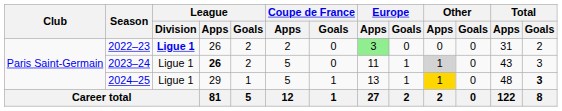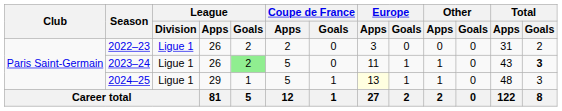(176, 47) bold -> (176, 47) normal
(373, 47) lightgreen background -> (373, 47) no background
(215, 64) bold -> (215, 64) normal
(248, 64) no background -> (248, 64) lightgreen background
(440, 64) lightgrey background -> (440, 64) no background
(540, 64) normal -> (540, 64) bold
(373, 81) no background -> (373, 81) lightyellow background
(440, 81) gold background -> (440, 81) no background
(540, 81) bold -> (540, 81) normal
